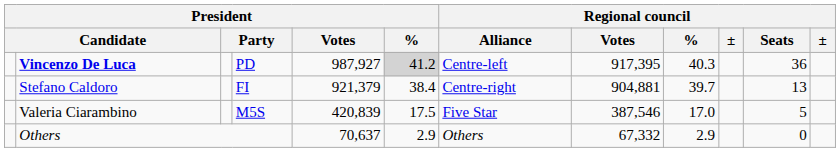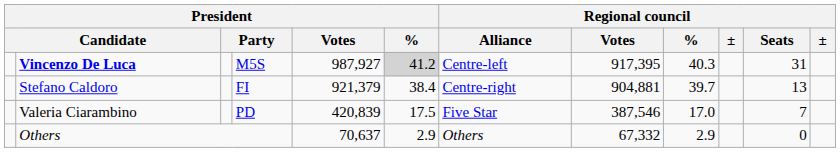(245, 64) PD -> (250, 64) M5S
(799, 64) 36 -> (799, 64) 31
(250, 111) M5S -> (245, 111) PD
(803, 111) 5 -> (803, 111) 7
